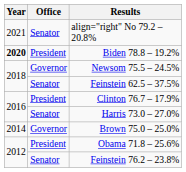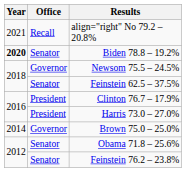(45, 32) Senator -> (42, 32) Recall
(48, 53) President -> (45, 53) Senator
(45, 114) Senator -> (48, 114) President
(48, 144) President -> (45, 144) Senator
